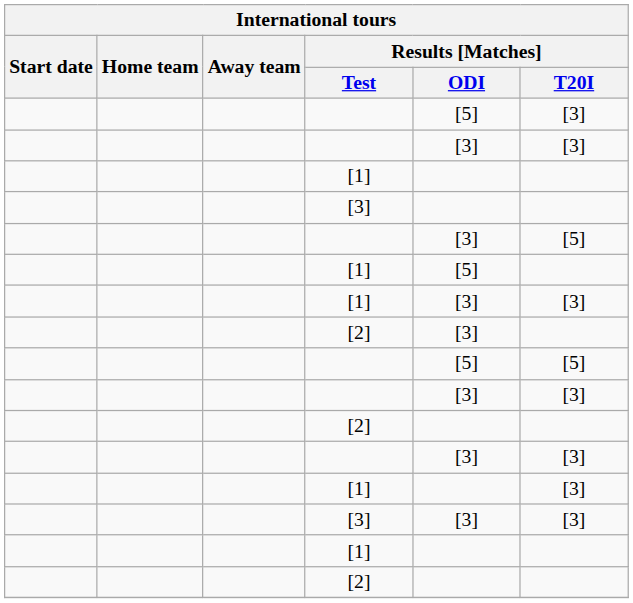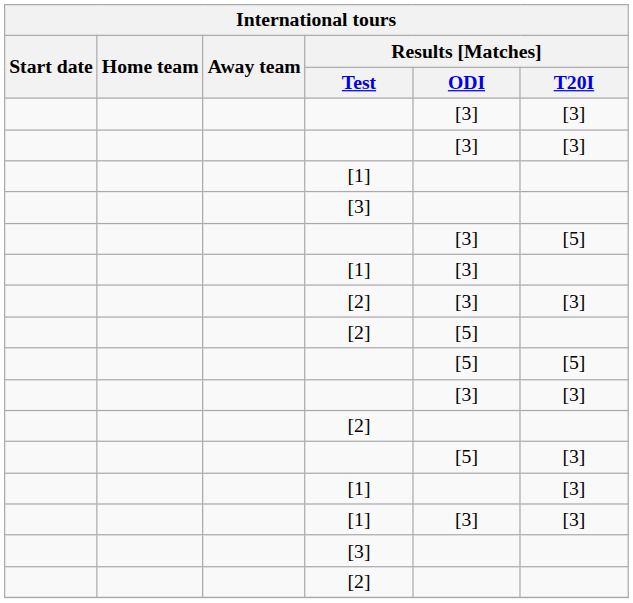(466, 113) [5] -> (466, 113) [3]
(466, 269) [5] -> (466, 269) [3]
(359, 301) [1] -> (359, 301) [2]
(466, 332) [3] -> (466, 332) [5]
(466, 457) [3] -> (466, 457) [5]
(359, 519) [3] -> (359, 519) [1]
(359, 550) [1] -> (359, 550) [3]
